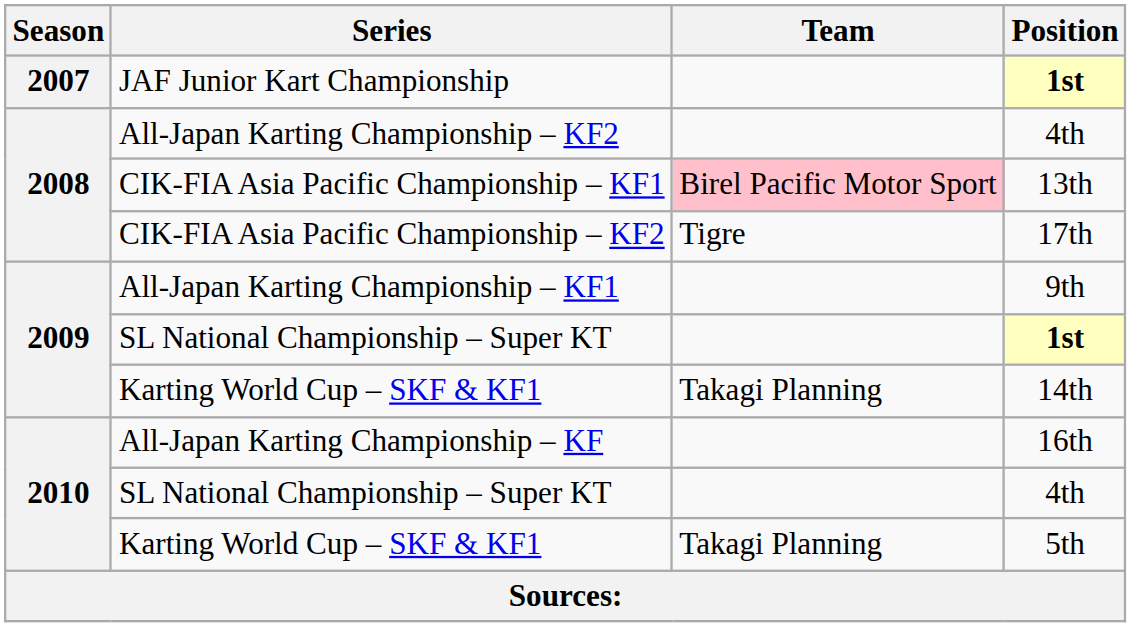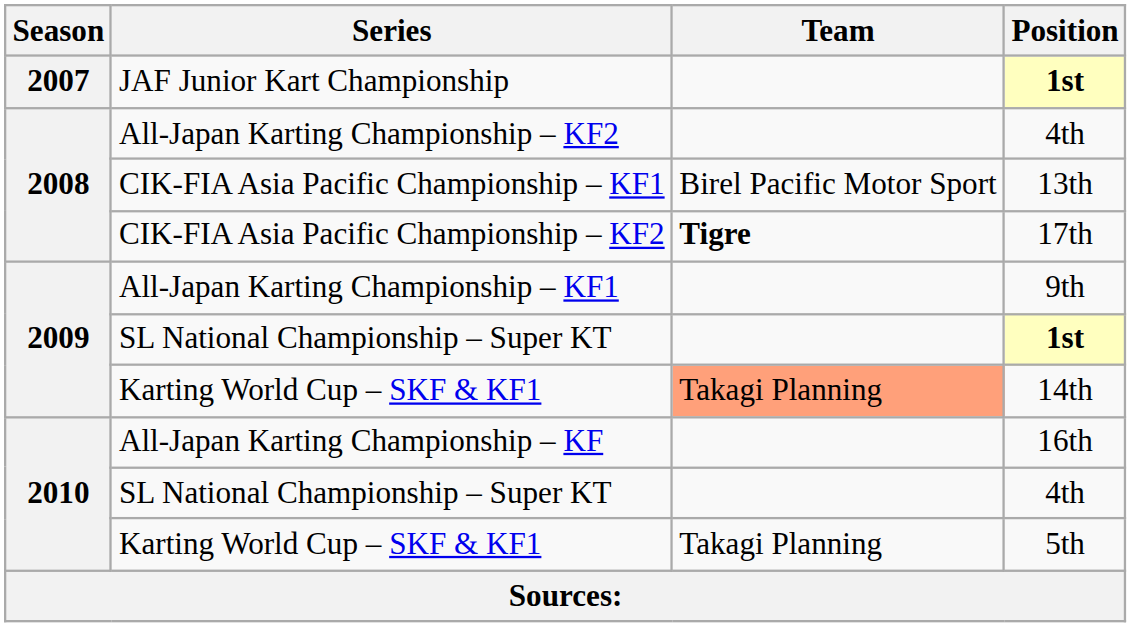(838, 183) pink background -> (838, 183) no background
(713, 235) normal -> (715, 235) bold
(781, 389) no background -> (781, 389) lightsalmon background
